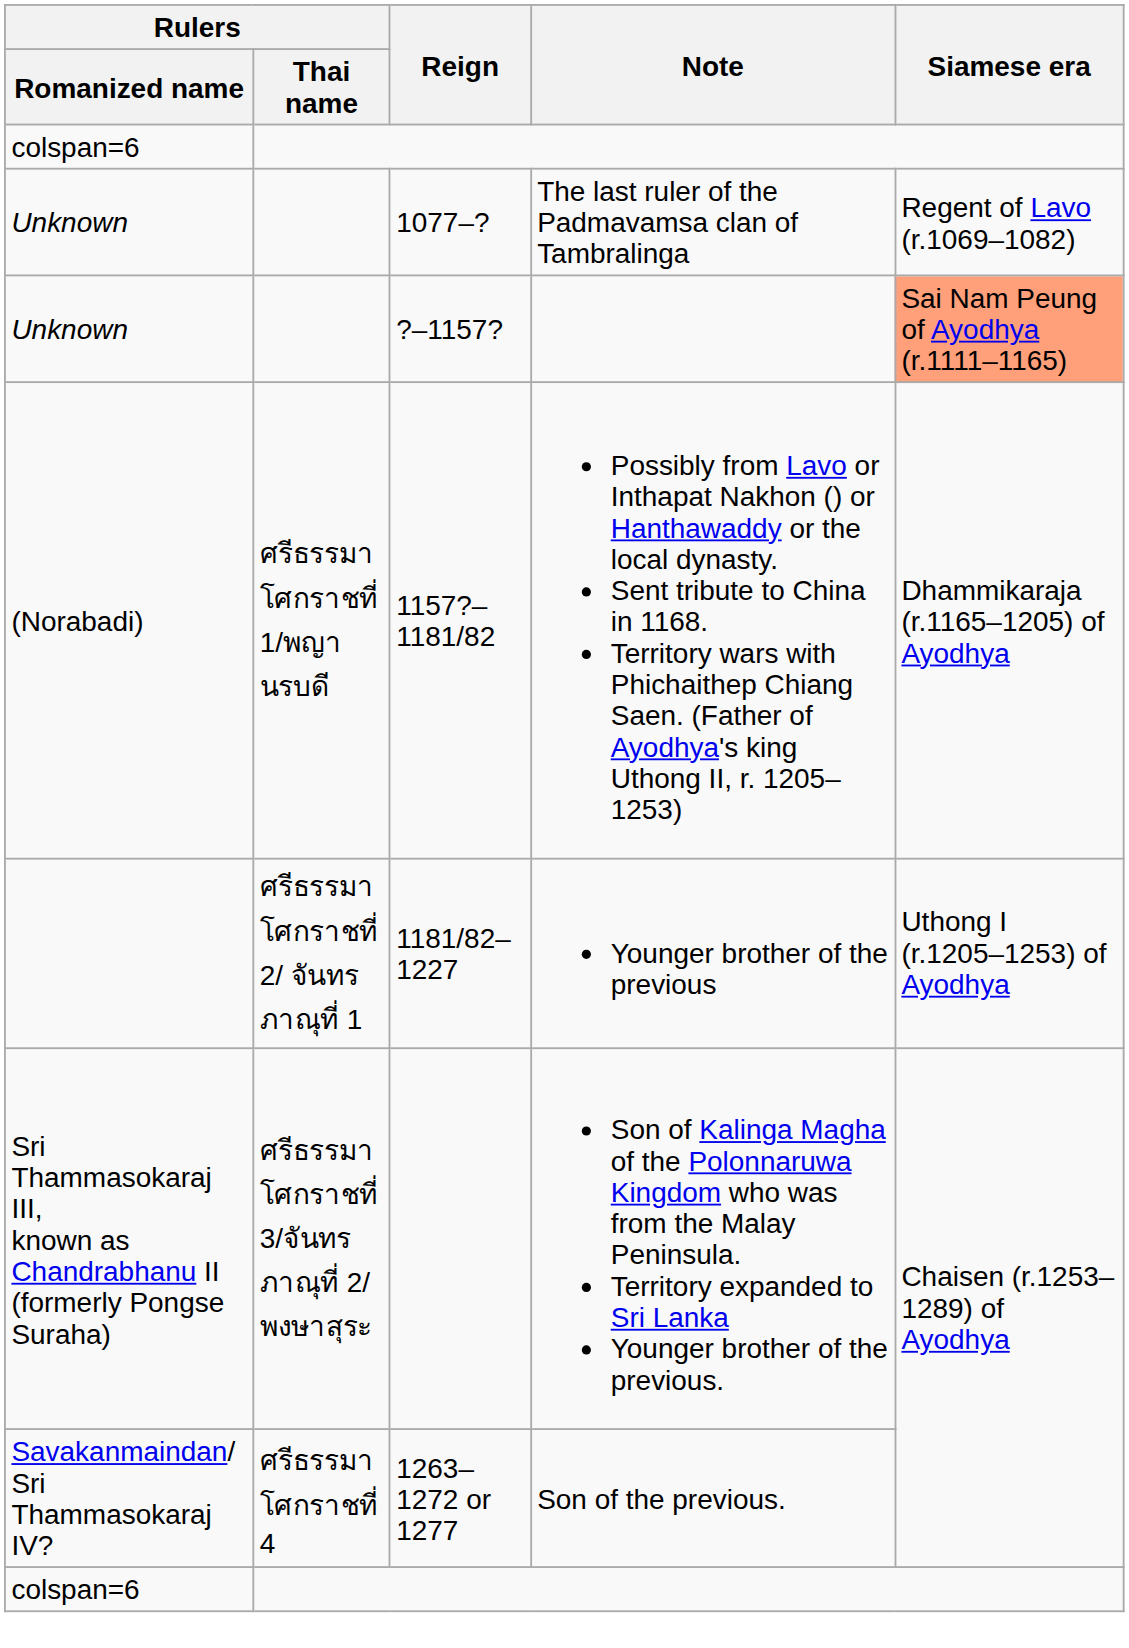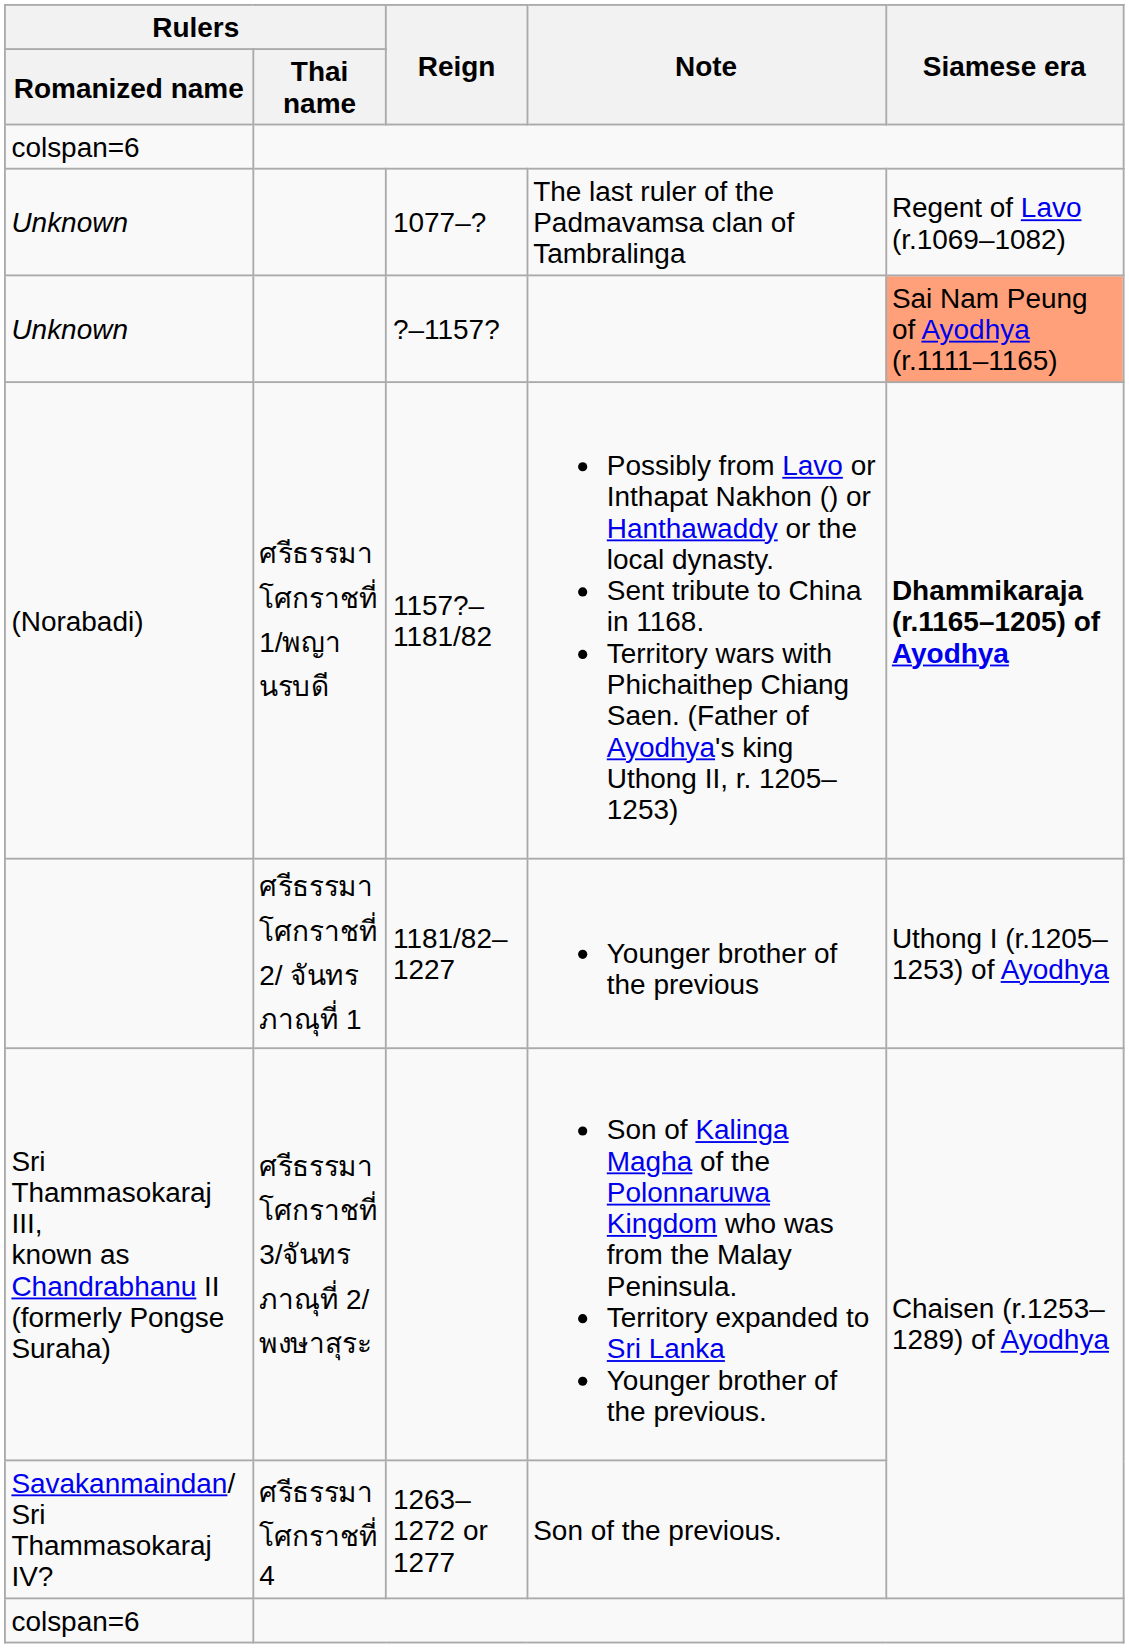(1003, 621) normal -> (996, 621) bold
